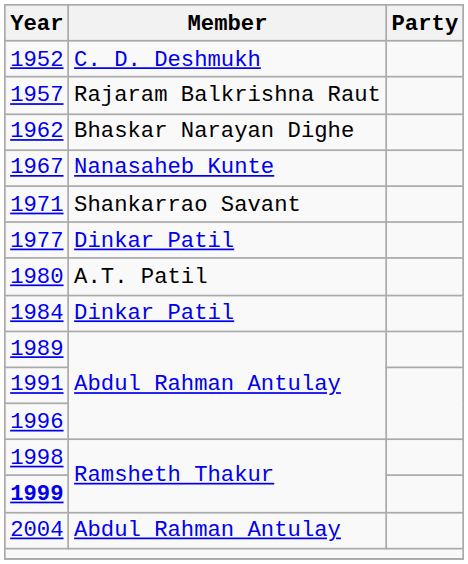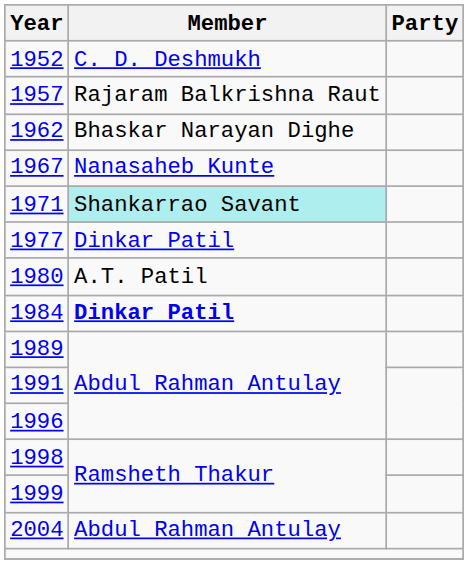(188, 204) no background -> (188, 204) paleturquoise background
(154, 313) normal -> (154, 313) bold
(37, 494) bold -> (37, 494) normal
